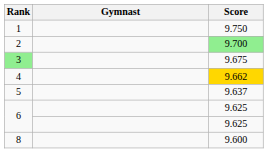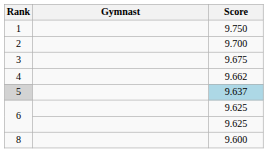(236, 44) lightgreen background -> (236, 44) no background
(18, 60) lightgreen background -> (18, 60) no background
(236, 76) gold background -> (236, 76) no background
(18, 92) no background -> (18, 92) lightgrey background
(236, 92) no background -> (236, 92) lightblue background
